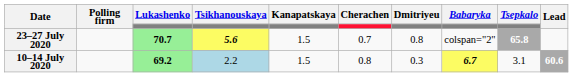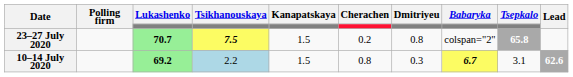(231, 39) 5.6 -> (231, 39) 7.5
(365, 39) 0.7 -> (365, 39) 0.2
(554, 61) 60.6 -> (554, 61) 62.6
